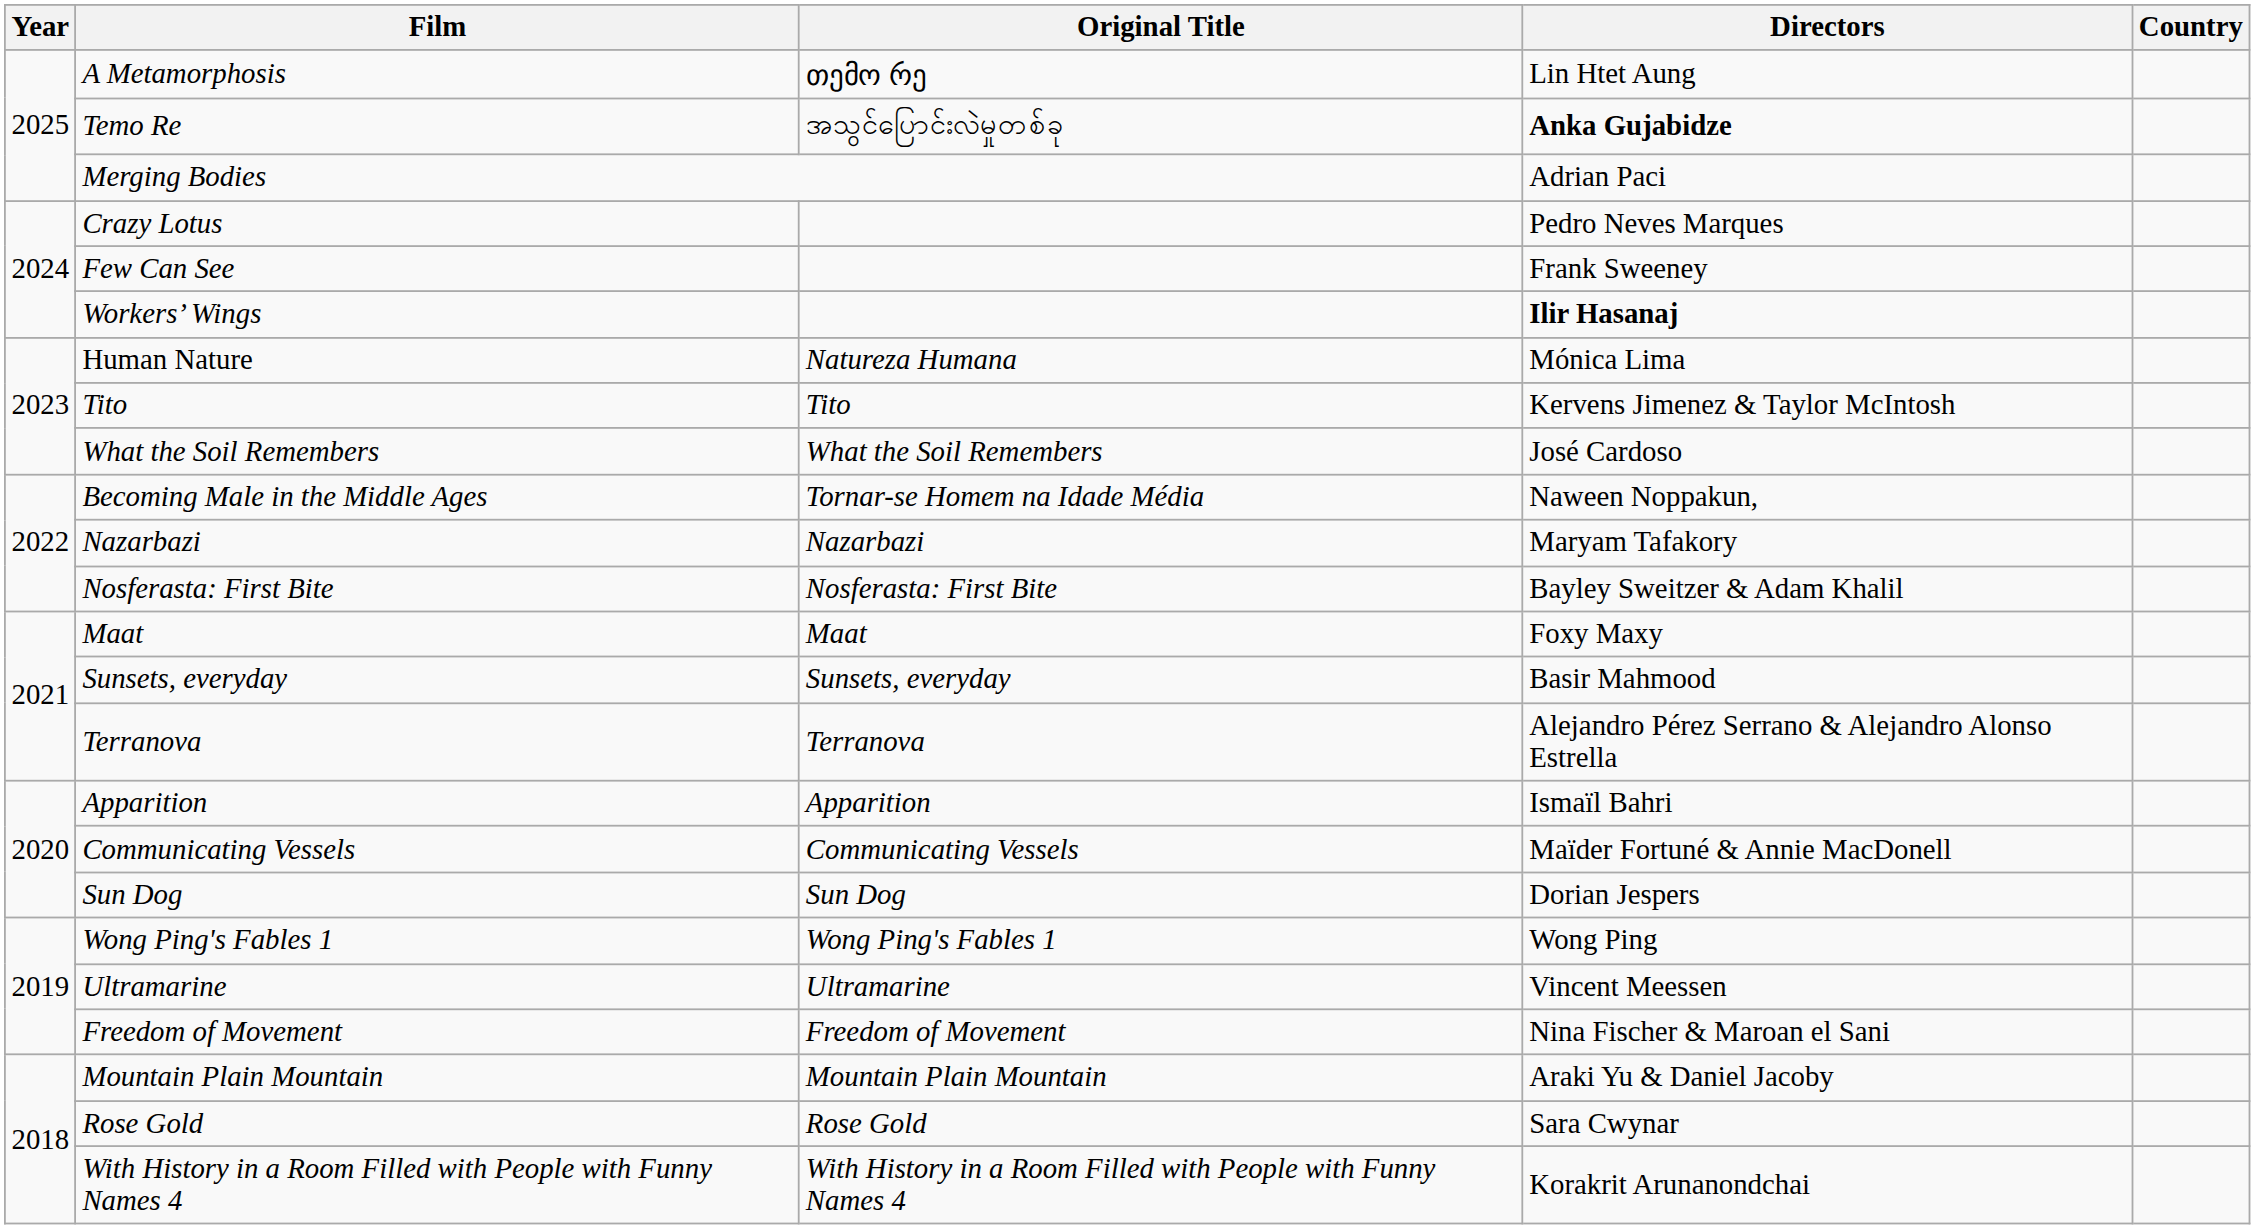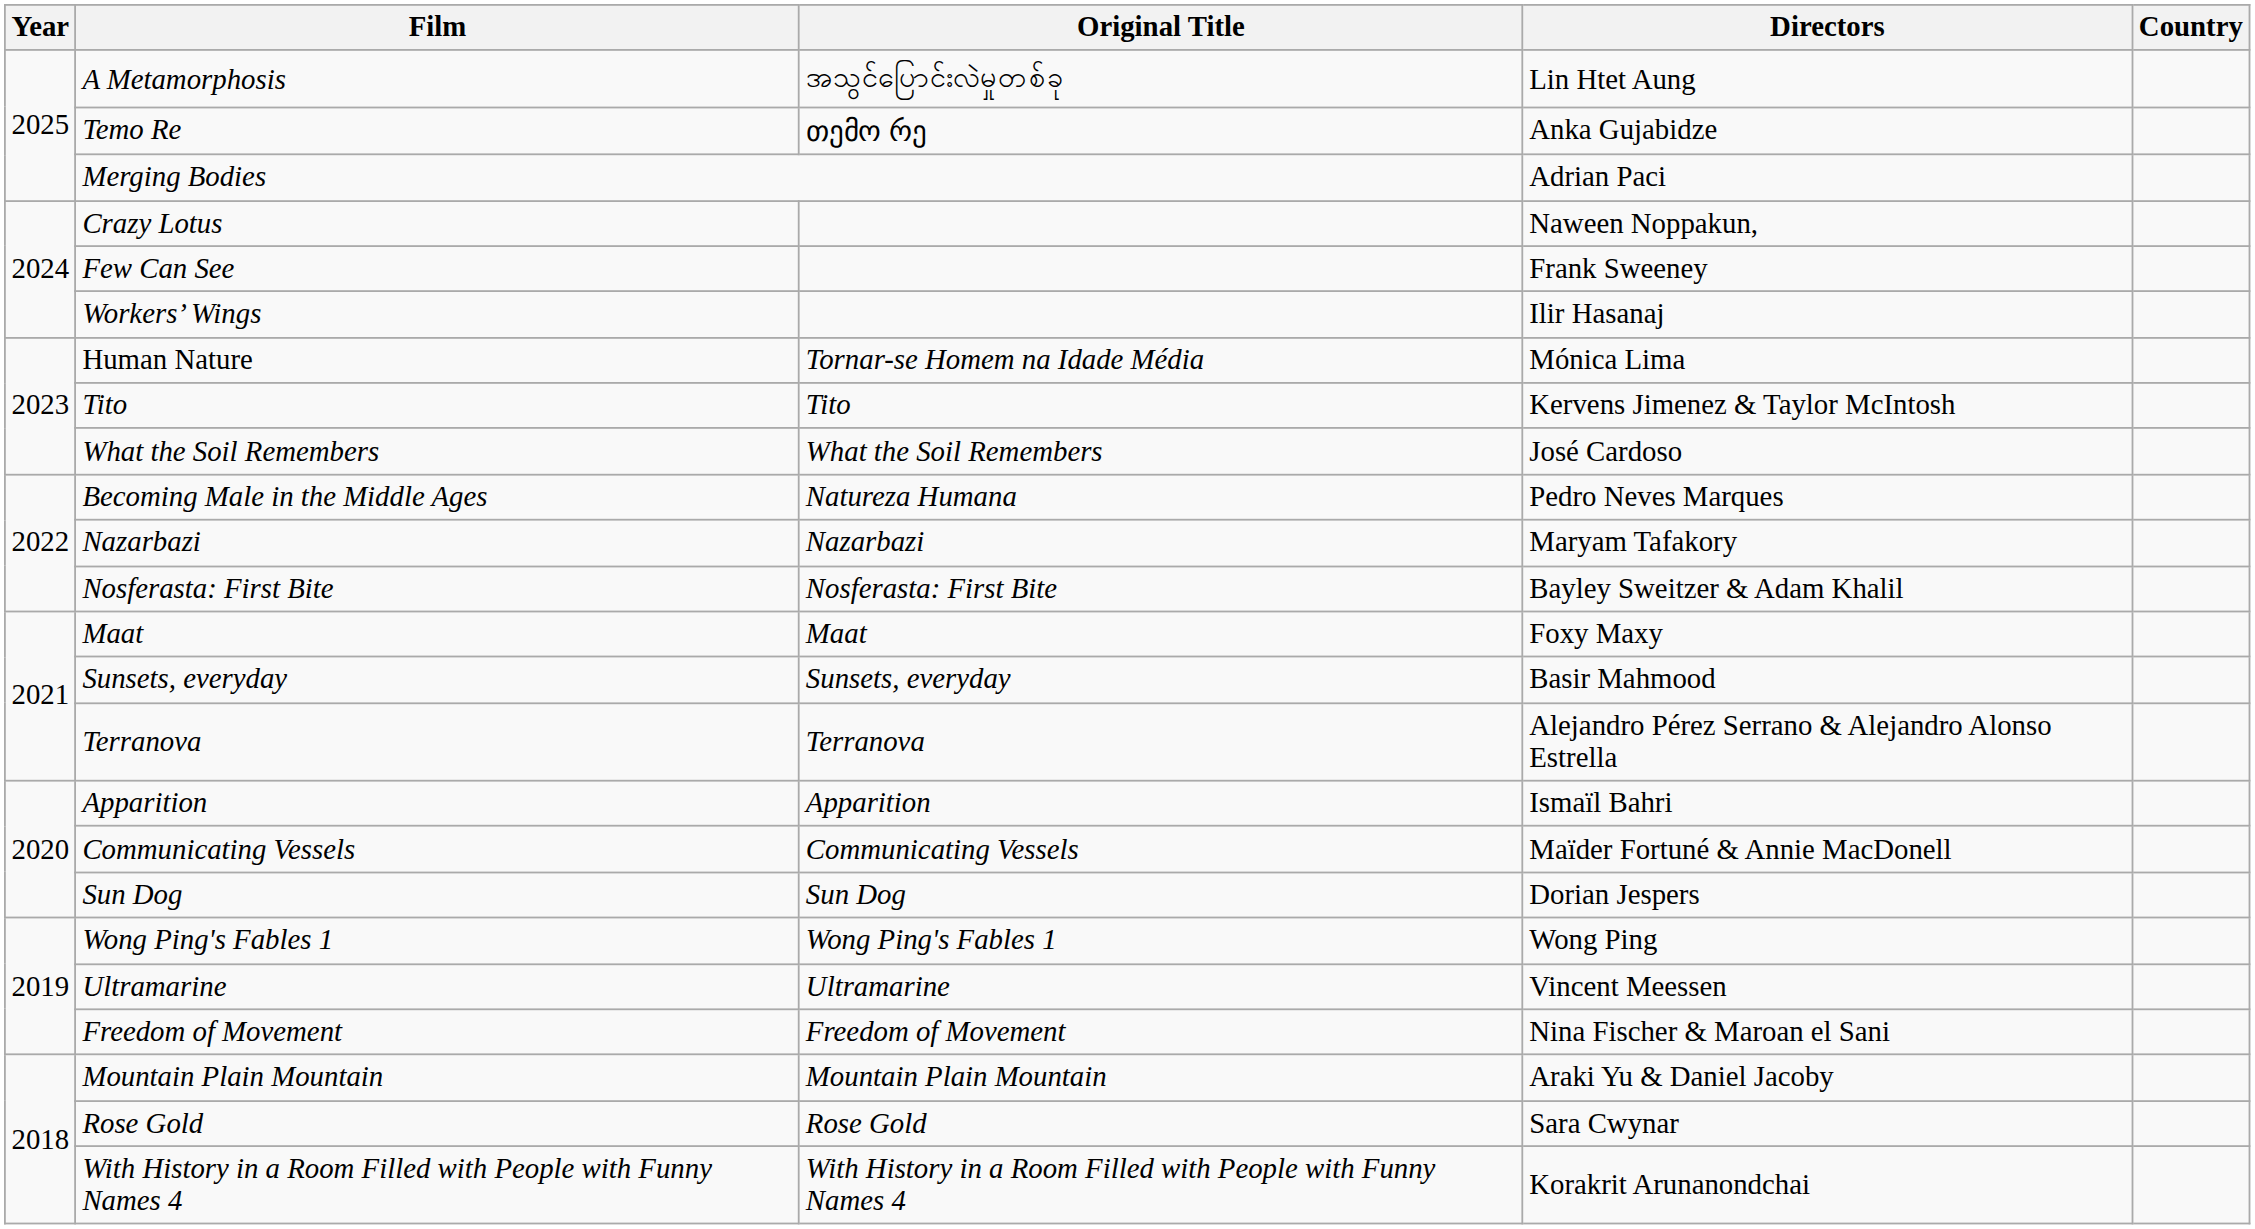(866, 74) თემო რე -> (935, 76) အသွင်ပြောင်းလဲမှုတစ်ခု
(935, 124) အသွင်ပြောင်းလဲမှုတစ်ခု -> (866, 131) თემო რე
(1630, 125) bold -> (1623, 130) normal
(1656, 222) Pedro Neves Marques -> (1644, 222) Naween Noppakun,
(1604, 313) bold -> (1597, 313) normal
(911, 359) Natureza Humana -> (1005, 359) Tornar-se Homem na Idade Média
(1005, 496) Tornar-se Homem na Idade Média -> (911, 496) Natureza Humana
(1644, 496) Naween Noppakun, -> (1656, 496) Pedro Neves Marques
